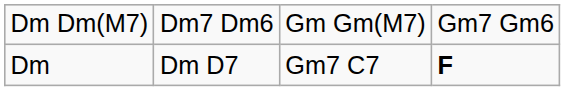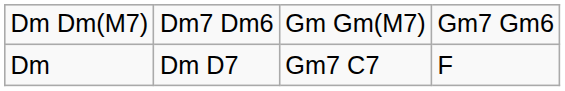(445, 64) bold -> (445, 64) normal
